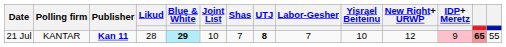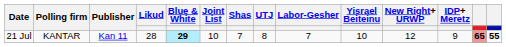(113, 36) bold -> (113, 36) normal
(264, 36) bold -> (264, 36) normal
(455, 36) pink background -> (455, 36) no background
(494, 36) normal -> (494, 36) bold
